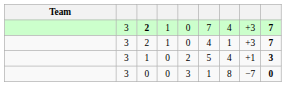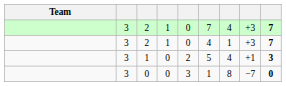(147, 28) bold -> (147, 28) normal
